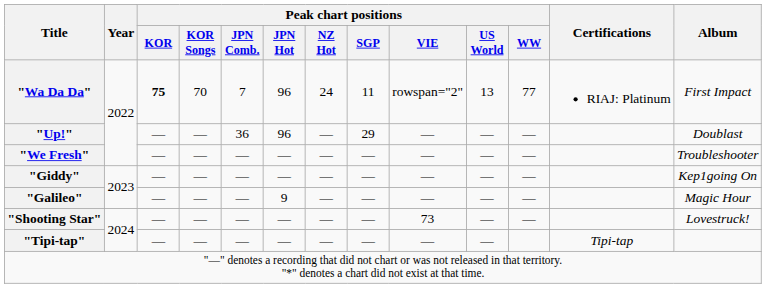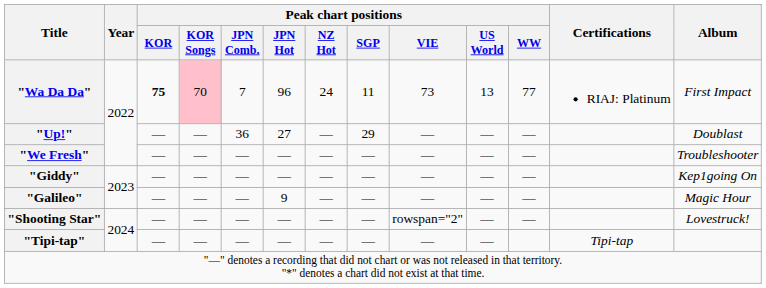(200, 91) no background -> (200, 91) pink background
(428, 91) rowspan="2" -> (428, 91) 73
(284, 134) 96 -> (284, 134) 27
(428, 219) 73 -> (428, 219) rowspan="2"
